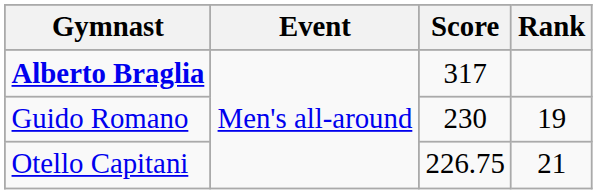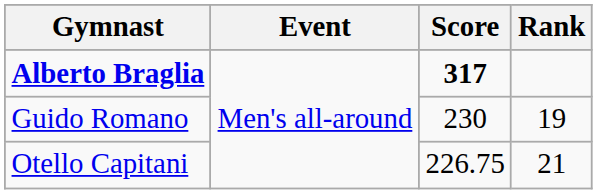(465, 73) normal -> (465, 73) bold
